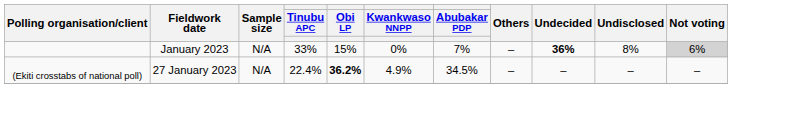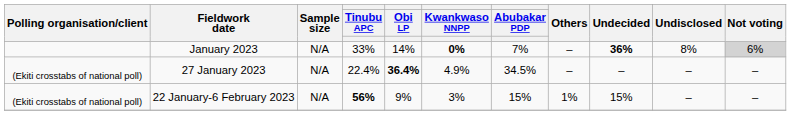(345, 49) 15% -> (403, 49) 14%
(399, 49) normal -> (457, 49) bold
(345, 70) 36.2% -> (403, 70) 36.4%
+ row: (224, 97)
